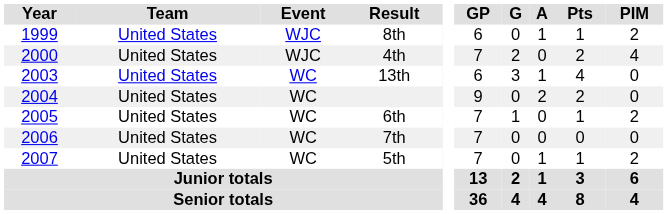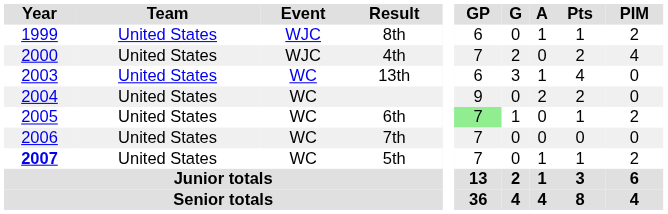(478, 117) no background -> (478, 117) lightgreen background
(39, 158) normal -> (39, 158) bold
